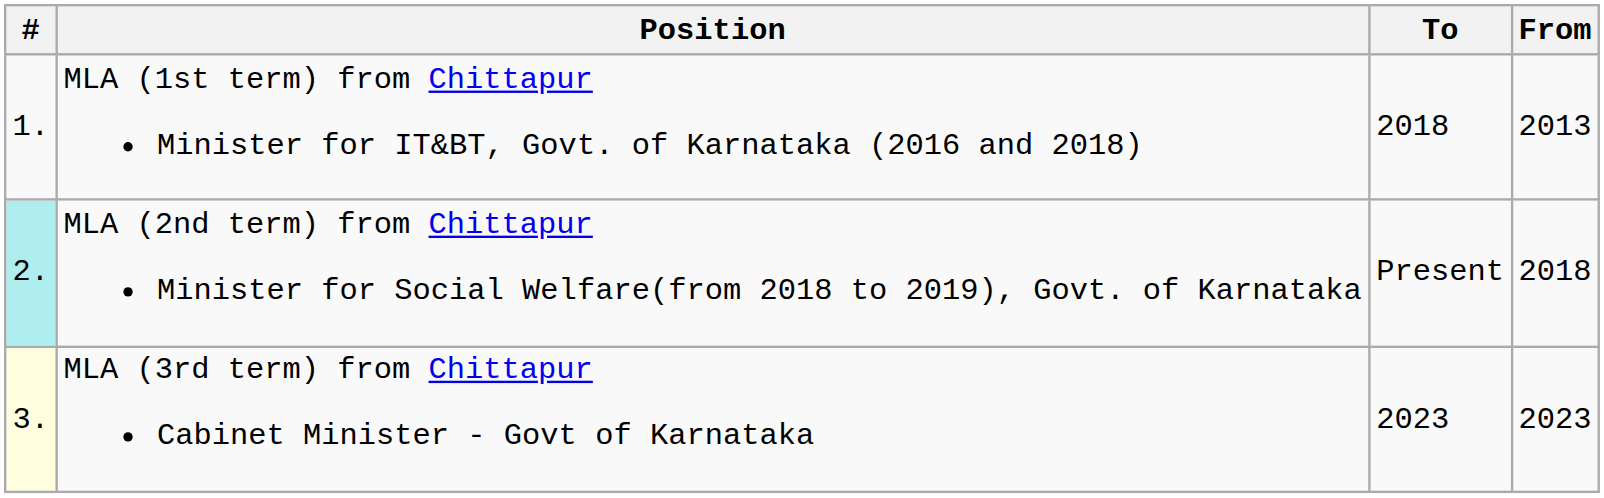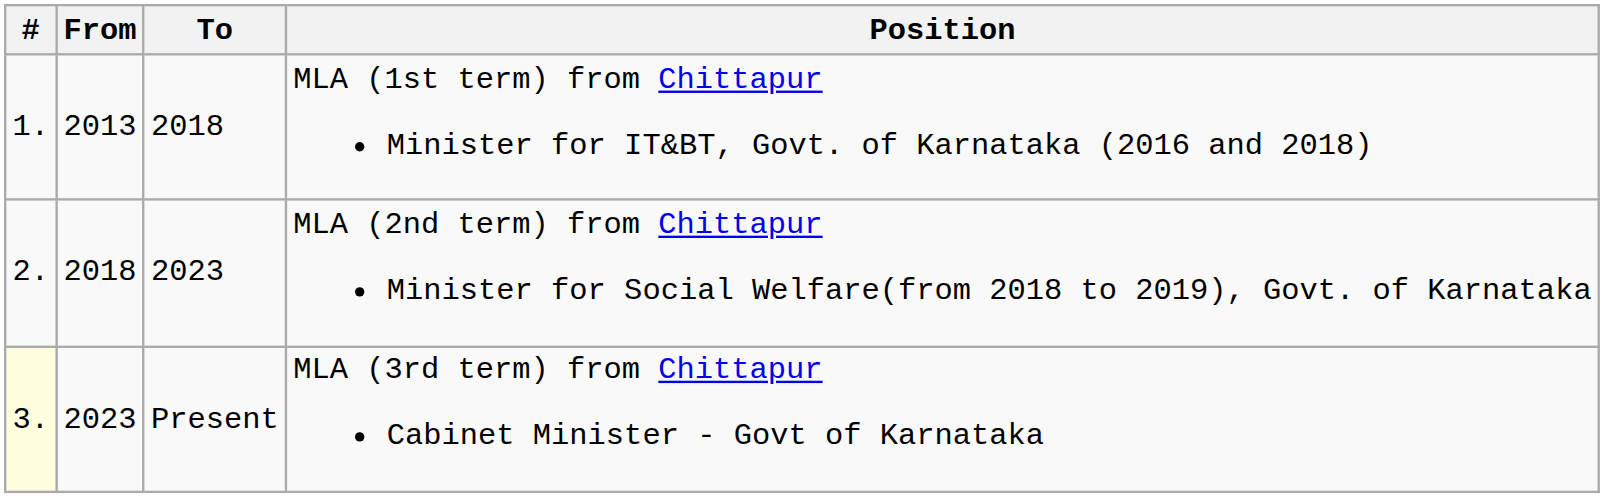columns swapped: (1555, 30) <-> (713, 30)
(31, 273) paleturquoise background -> (31, 273) no background
(1440, 273) Present -> (187, 273) 2023
(1413, 419) 2023 -> (215, 419) Present
